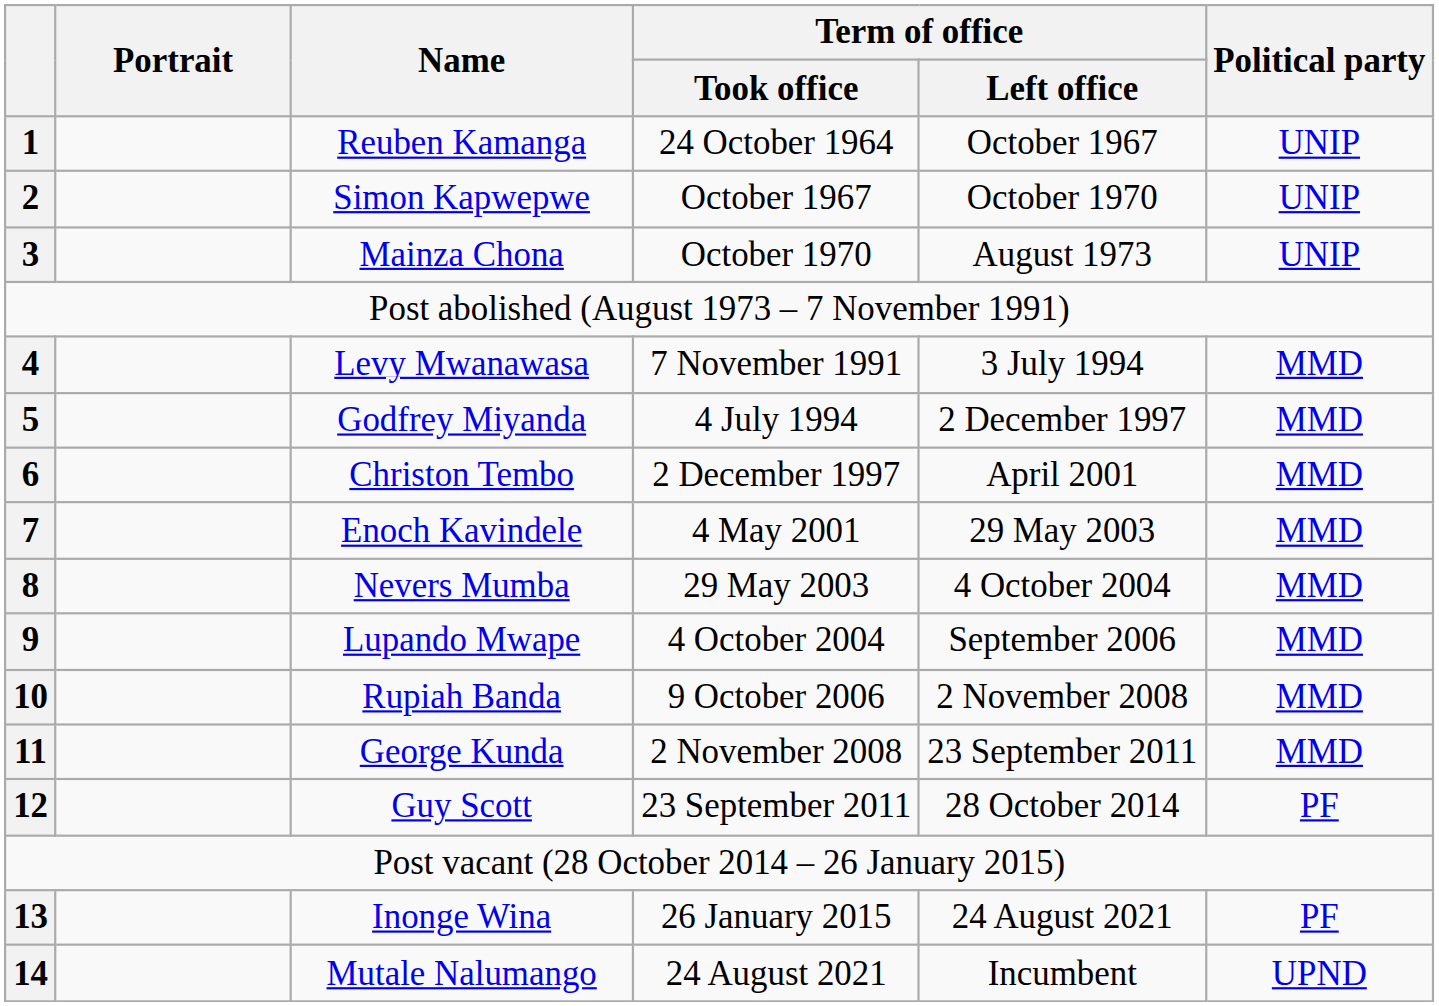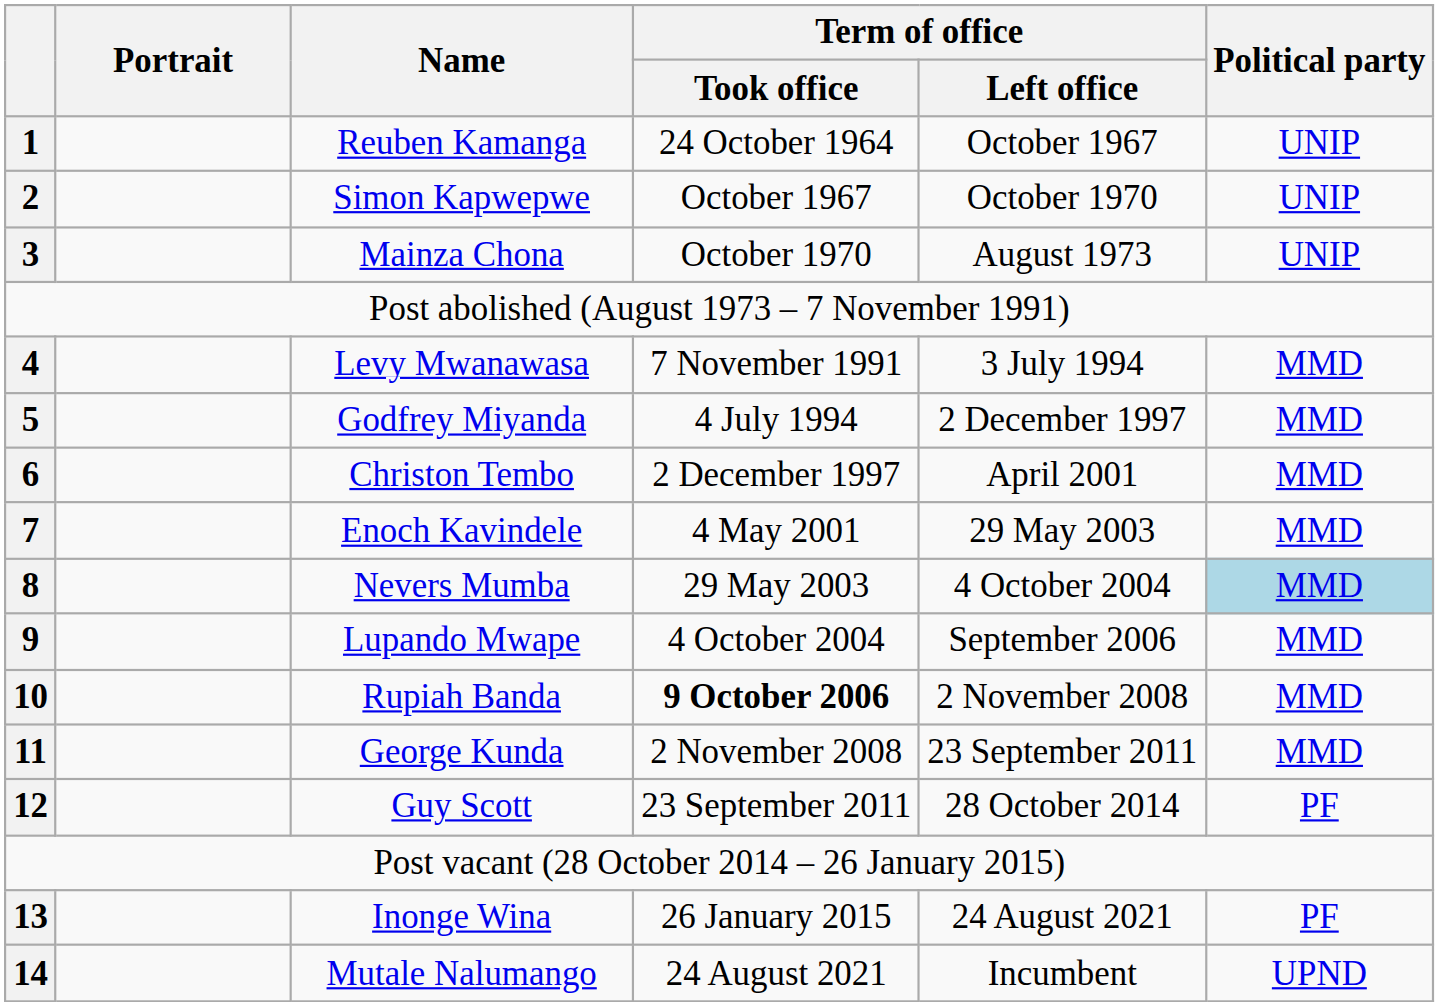(1319, 585) no background -> (1319, 585) lightblue background
(776, 695) normal -> (776, 695) bold
